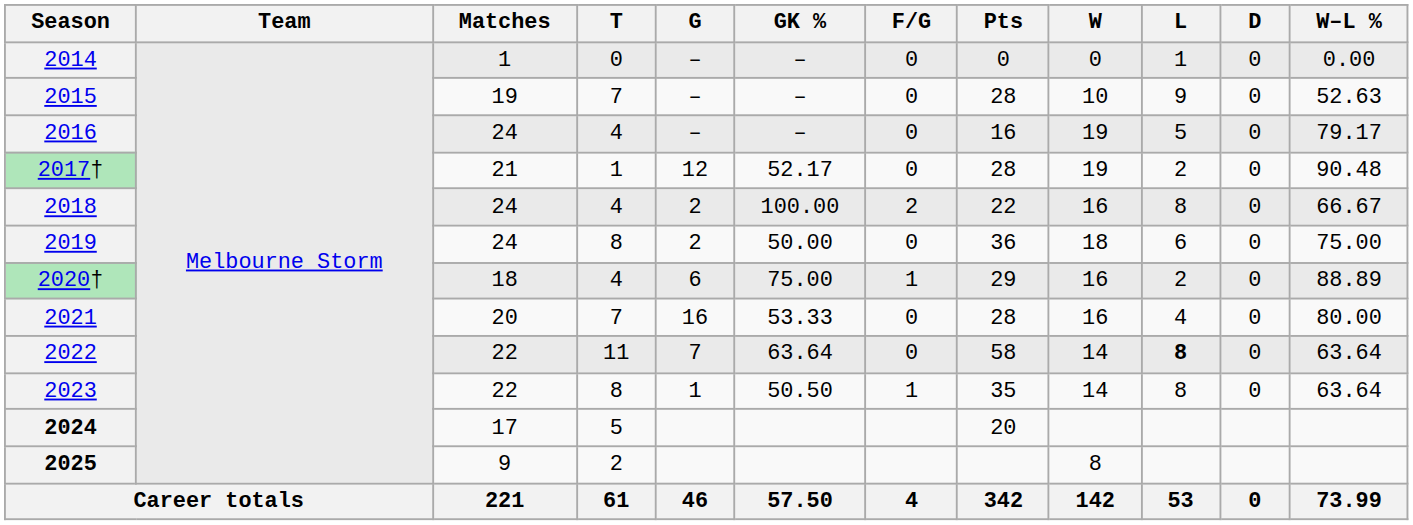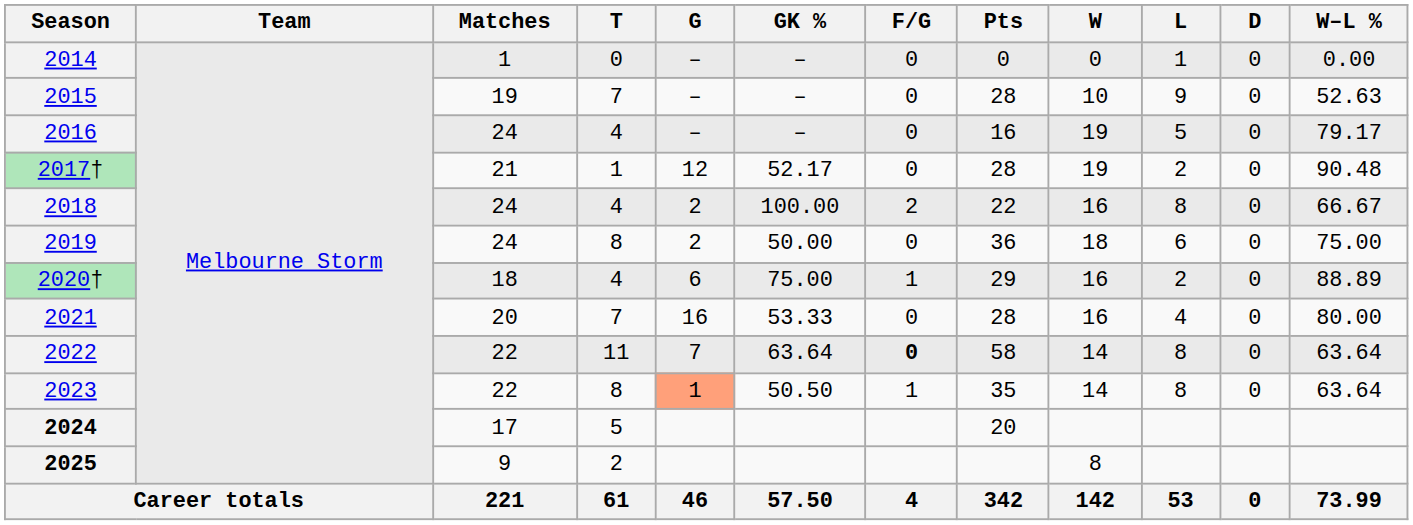(911, 354) normal -> (911, 354) bold
(1181, 354) bold -> (1181, 354) normal
(695, 391) no background -> (695, 391) lightsalmon background
